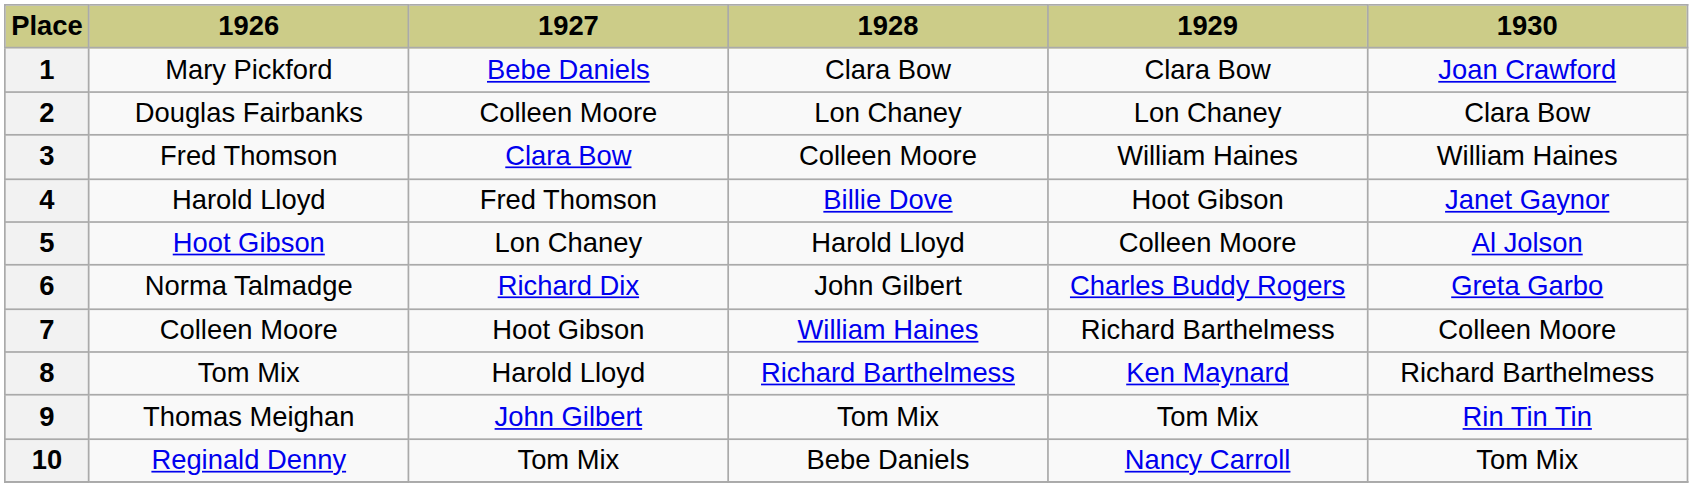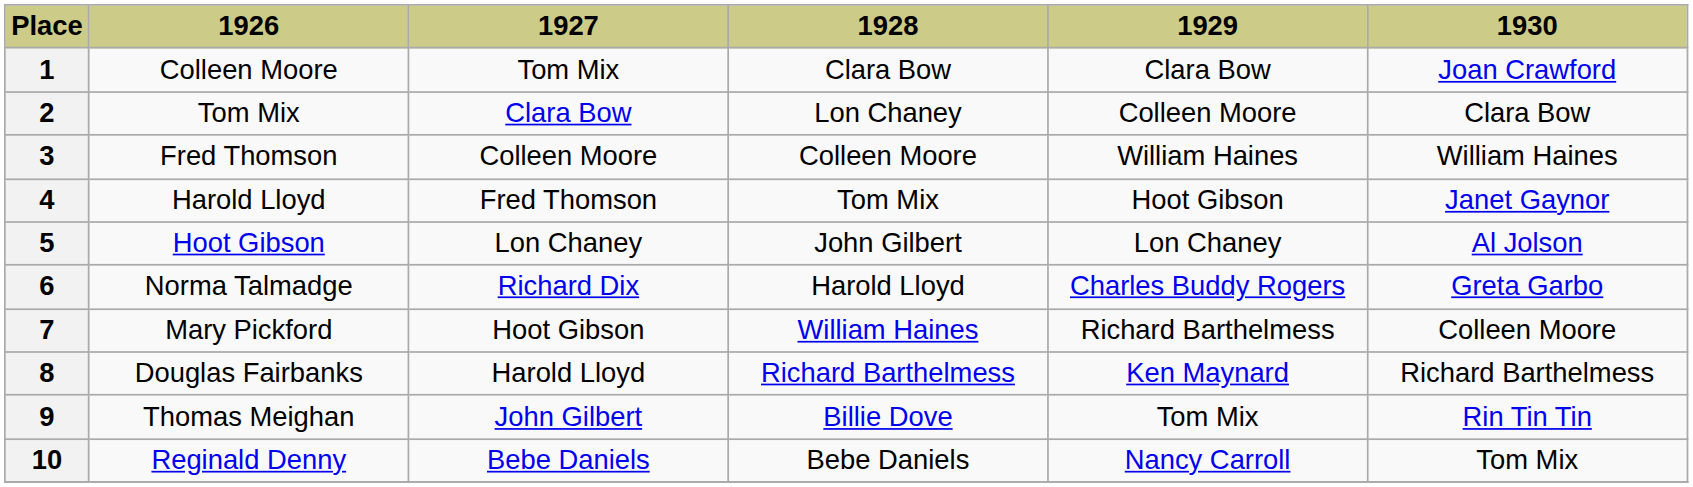(249, 69) Mary Pickford -> (249, 69) Colleen Moore
(568, 69) Bebe Daniels -> (568, 69) Tom Mix
(249, 112) Douglas Fairbanks -> (249, 112) Tom Mix
(568, 112) Colleen Moore -> (568, 112) Clara Bow
(1208, 112) Lon Chaney -> (1208, 112) Colleen Moore
(568, 156) Clara Bow -> (568, 156) Colleen Moore
(888, 199) Billie Dove -> (888, 199) Tom Mix
(888, 243) Harold Lloyd -> (888, 243) John Gilbert
(1208, 243) Colleen Moore -> (1208, 243) Lon Chaney
(888, 286) John Gilbert -> (888, 286) Harold Lloyd
(249, 329) Colleen Moore -> (249, 329) Mary Pickford
(249, 373) Tom Mix -> (249, 373) Douglas Fairbanks
(888, 416) Tom Mix -> (888, 416) Billie Dove
(568, 460) Tom Mix -> (568, 460) Bebe Daniels
